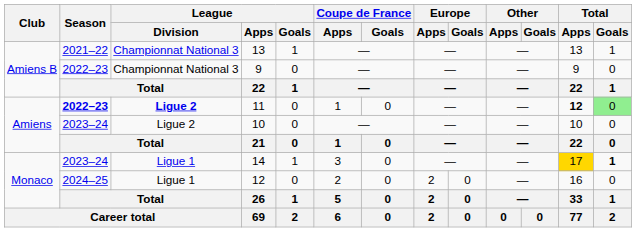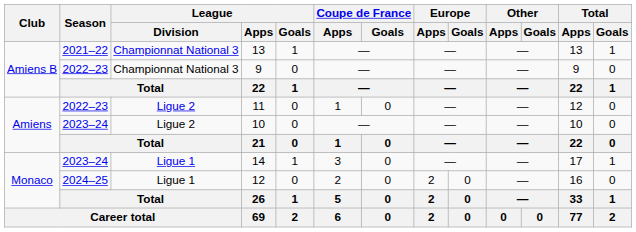(85, 106) bold -> (85, 106) normal
(176, 106) bold -> (176, 106) normal
(576, 106) bold -> (576, 106) normal
(612, 106) lightgreen background -> (612, 106) no background
(576, 161) gold background -> (576, 161) no background
(612, 161) bold -> (612, 161) normal
